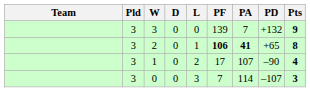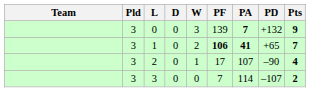columns swapped: (154, 12) <-> (197, 12)
(245, 29) normal -> (245, 29) bold
(295, 45) 8 -> (295, 45) 7
(295, 78) 3 -> (295, 78) 2
